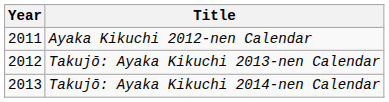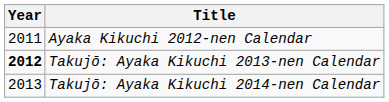(25, 62) normal -> (25, 62) bold
